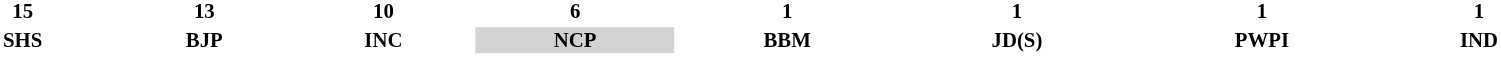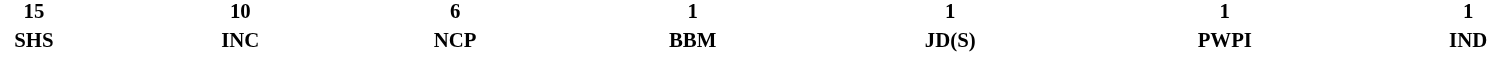- column: (204, 11)
(575, 40) lightgrey background -> (455, 40) no background
